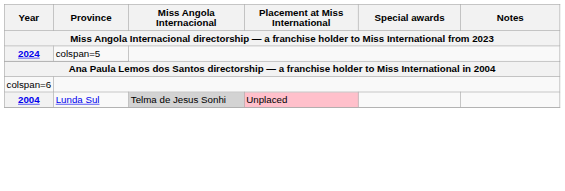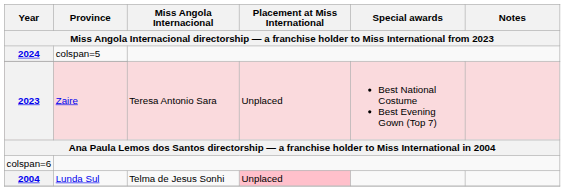+ row: (29, 101)
(178, 100) lightgrey background -> (177, 178) no background
